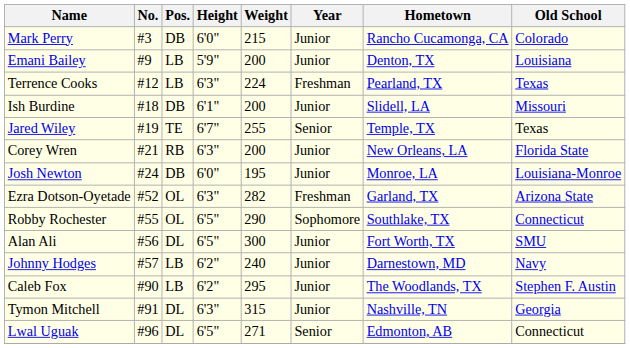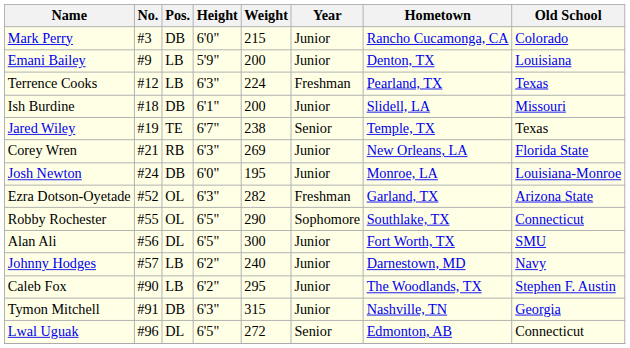(255, 128) 255 -> (255, 128) 238
(255, 151) 200 -> (255, 151) 269
(175, 309) DL -> (175, 309) DB
(255, 331) 271 -> (255, 331) 272
